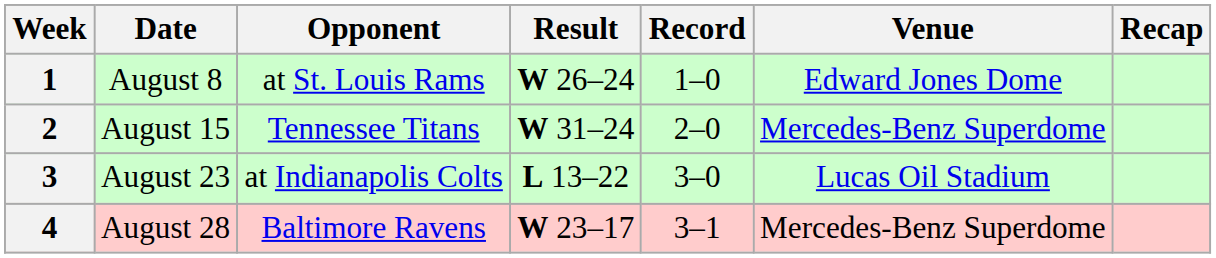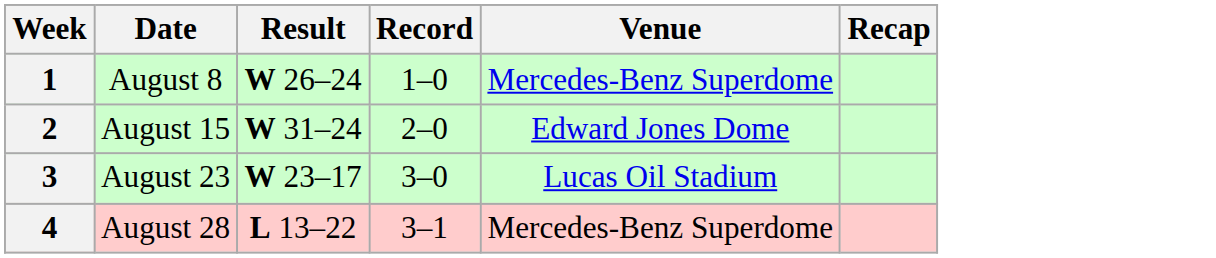- column: (374, 29)
(933, 78) Edward Jones Dome -> (660, 78) Mercedes-Benz Superdome
(933, 128) Mercedes-Benz Superdome -> (660, 128) Edward Jones Dome
(576, 177) L 13–22 -> (303, 177) W 23–17
(576, 227) W 23–17 -> (303, 227) L 13–22
